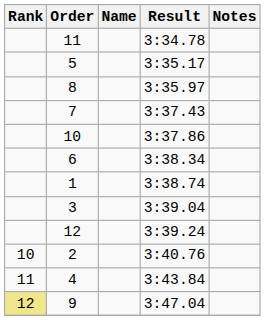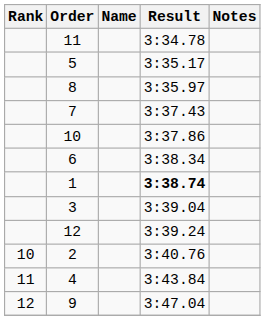(175, 184) normal -> (175, 184) bold
(26, 304) khaki background -> (26, 304) no background
